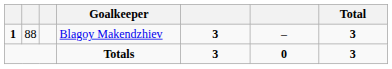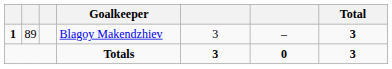(31, 34) 88 -> (31, 34) 89
(215, 34) bold -> (215, 34) normal
